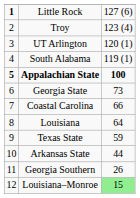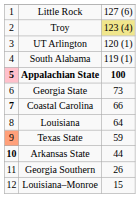(12, 12) bold -> (12, 12) normal
(118, 28) no background -> (118, 28) khaki background
(12, 75) no background -> (12, 75) pink background
(12, 106) normal -> (12, 106) bold
(12, 138) no background -> (12, 138) lightsalmon background
(12, 153) normal -> (12, 153) bold
(118, 185) lightgreen background -> (118, 185) no background
